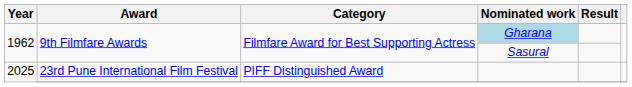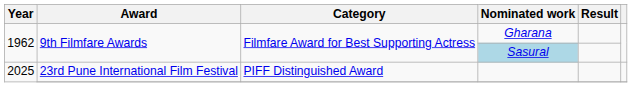(528, 33) lightblue background -> (528, 33) no background
(528, 52) no background -> (528, 52) lightblue background
